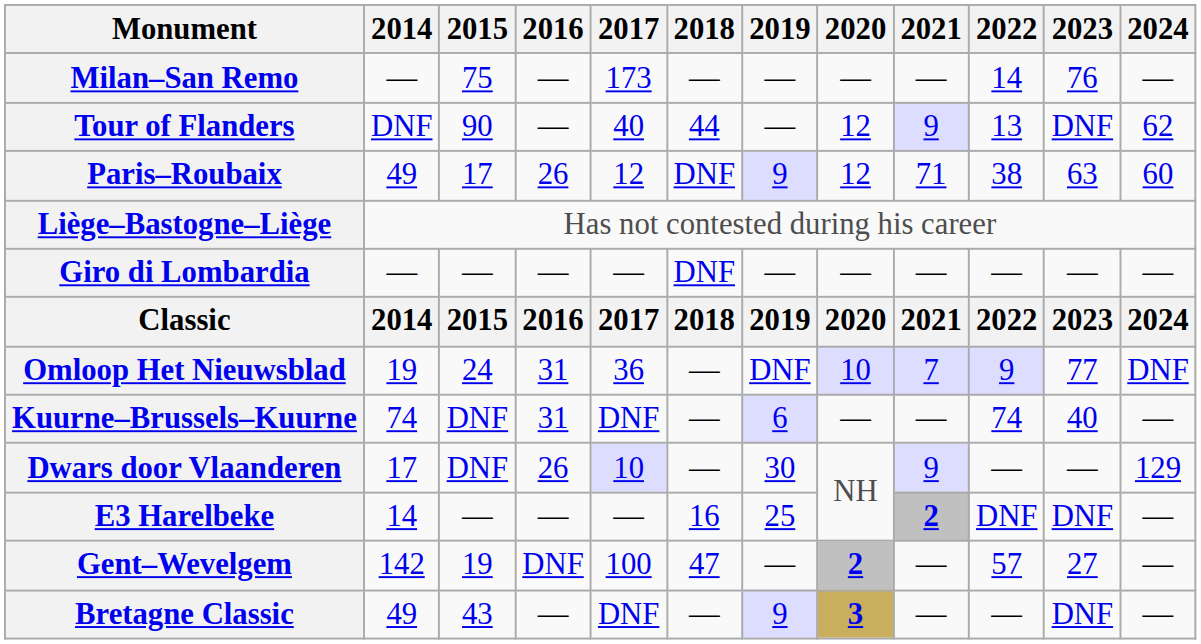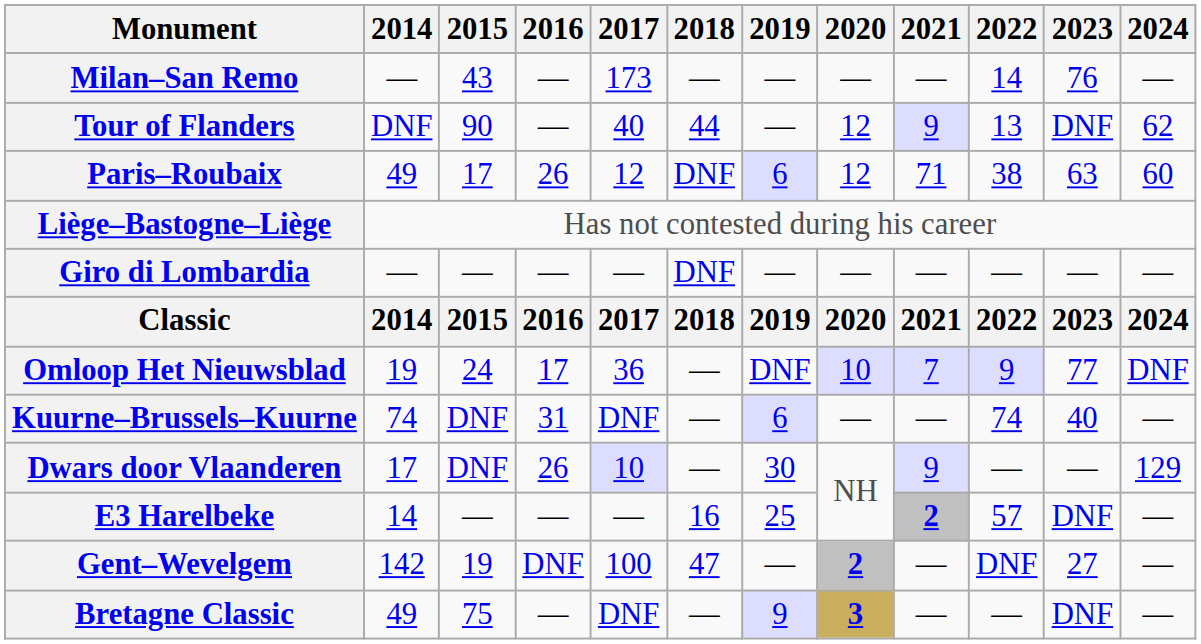(477, 77) 75 -> (477, 77) 43
(780, 175) 9 -> (780, 175) 6
(553, 369) 31 -> (553, 369) 17
(1007, 516) DNF -> (1007, 516) 57
(1007, 564) 57 -> (1007, 564) DNF
(477, 613) 43 -> (477, 613) 75
